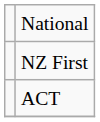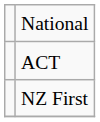rows swapped: (54, 61) <-> (41, 99)
